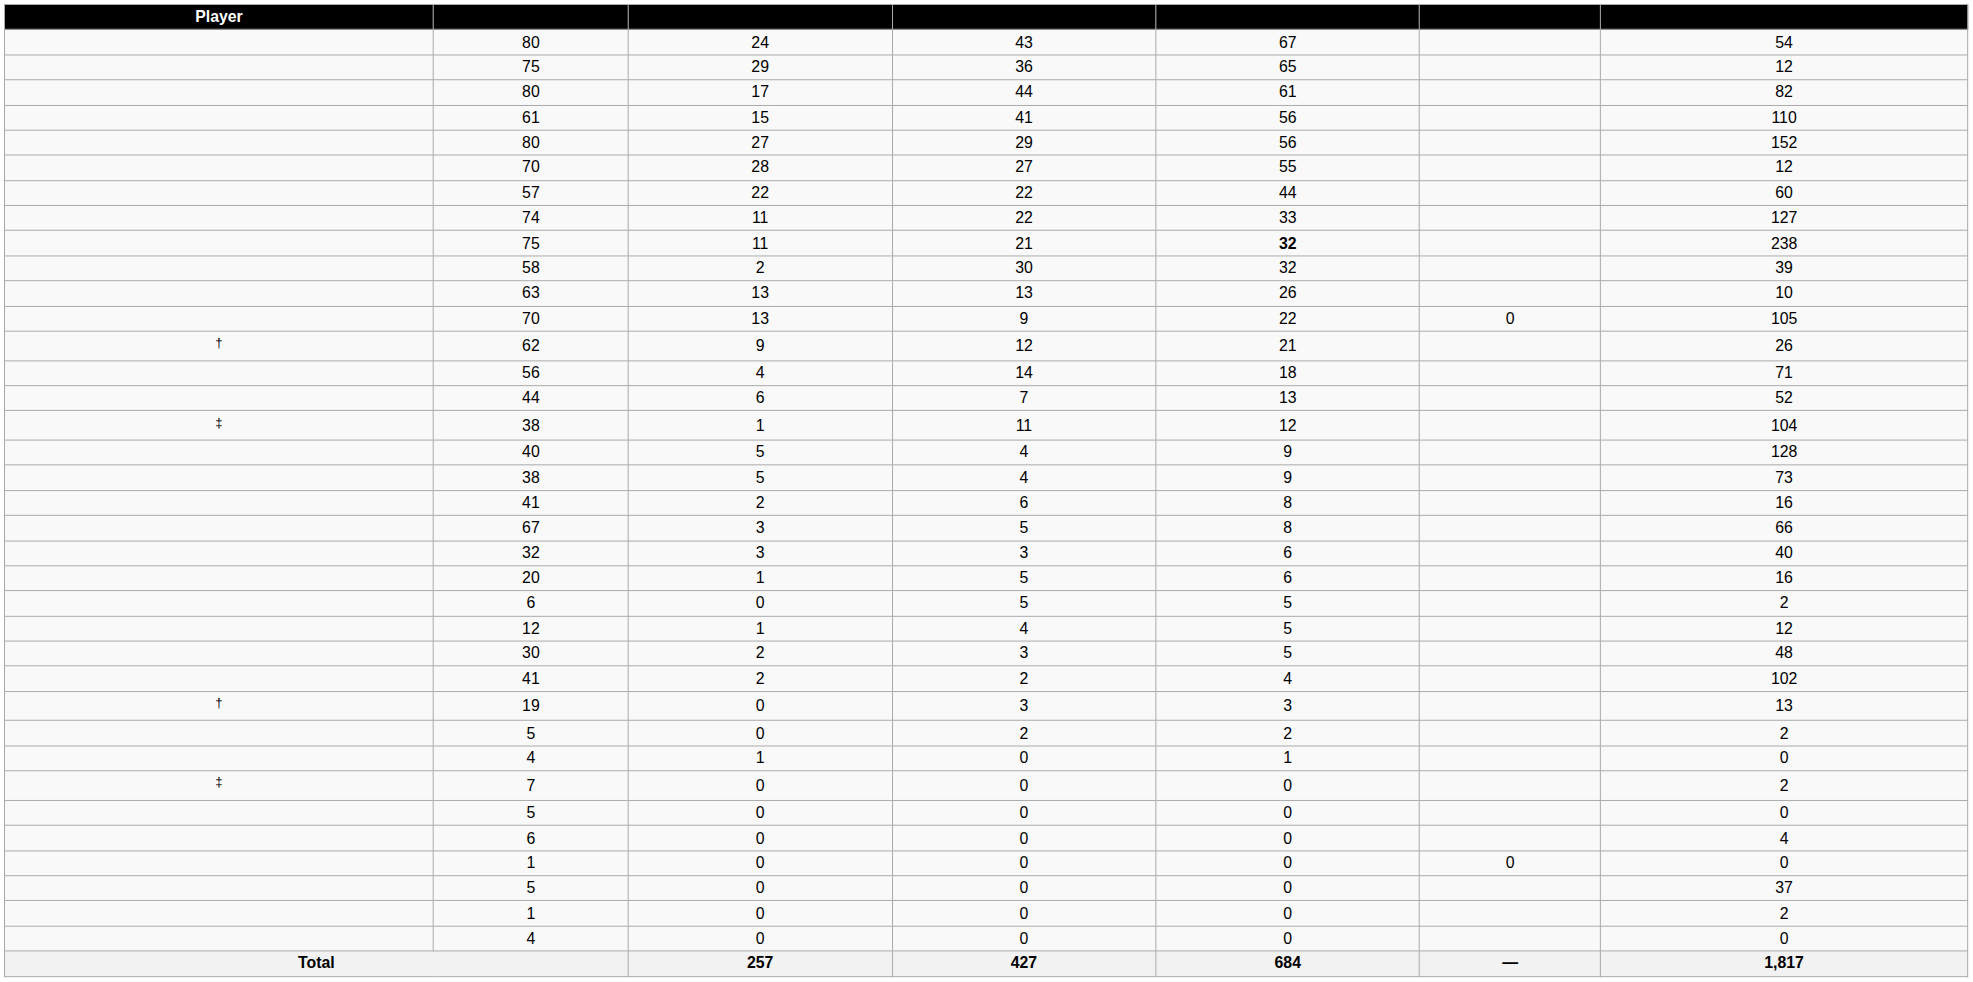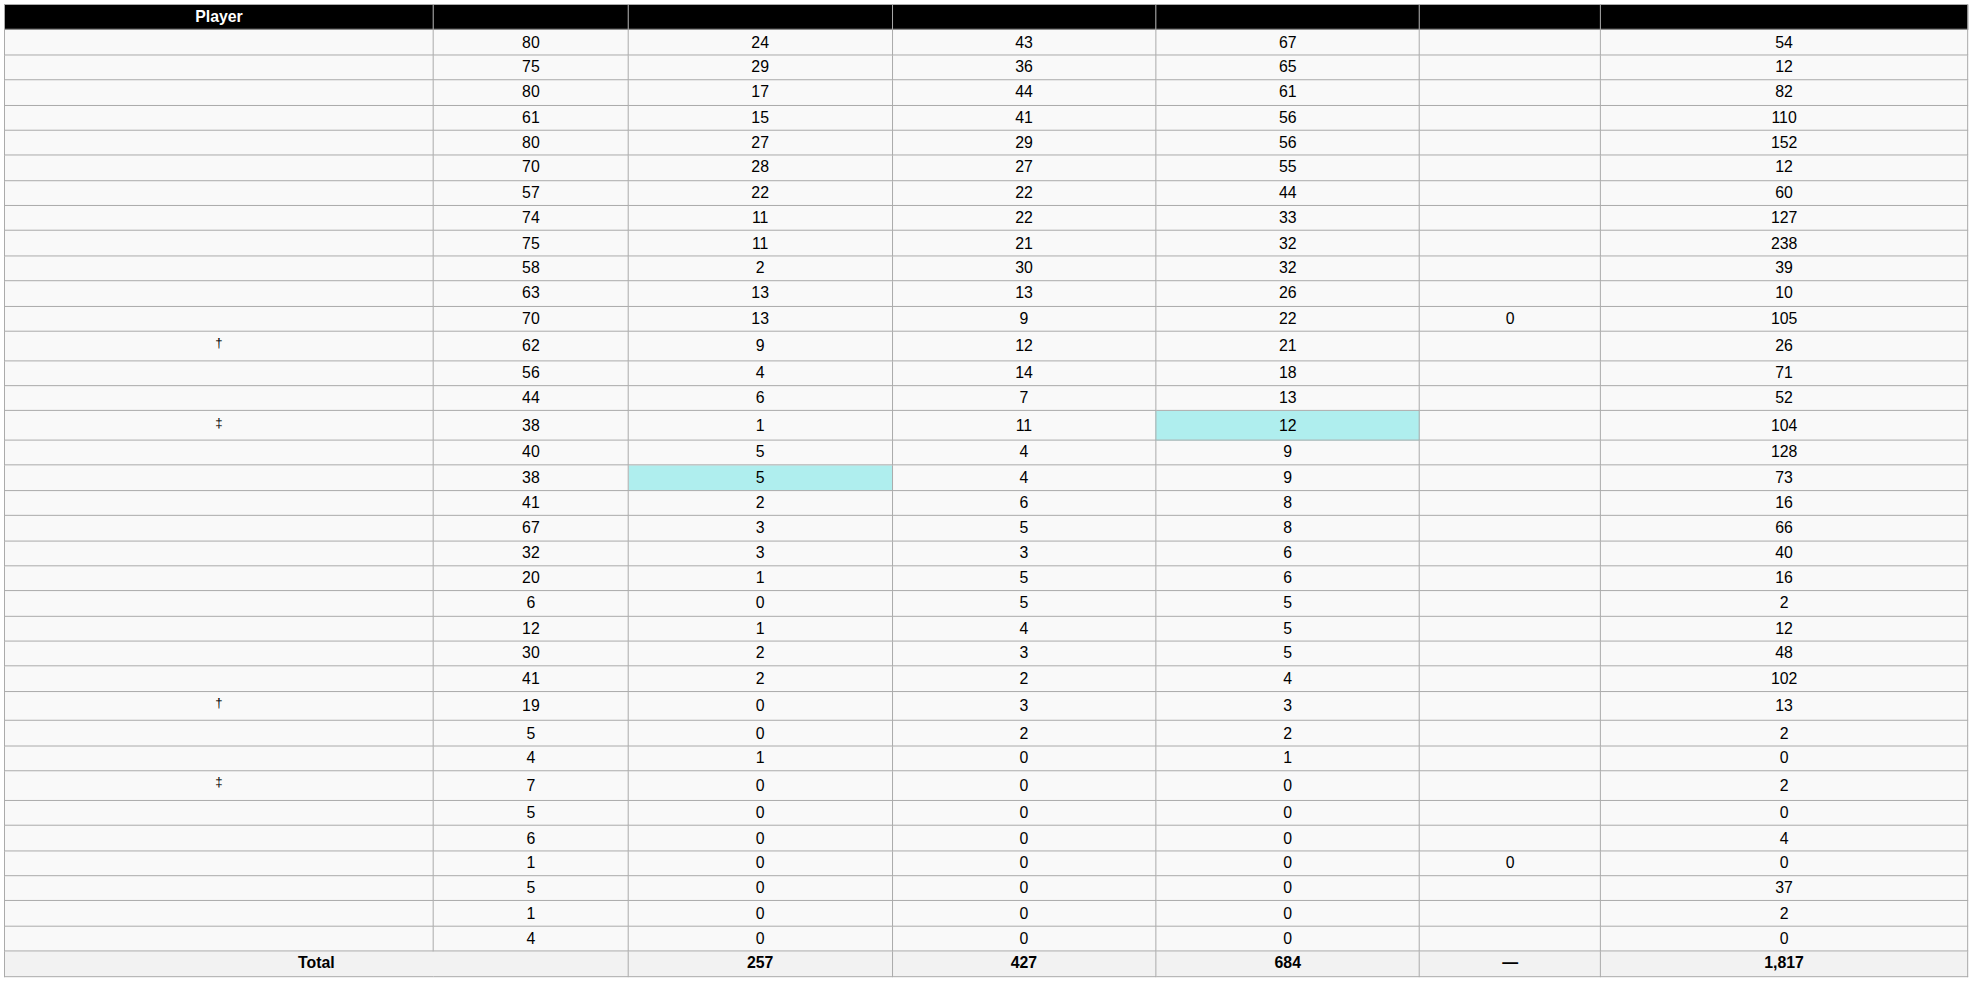(1288, 243) bold -> (1288, 243) normal
(1288, 425) no background -> (1288, 425) paleturquoise background
(760, 477) no background -> (760, 477) paleturquoise background
